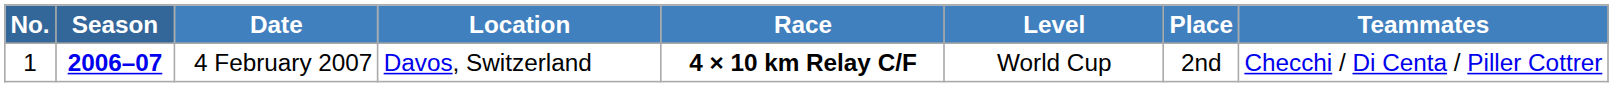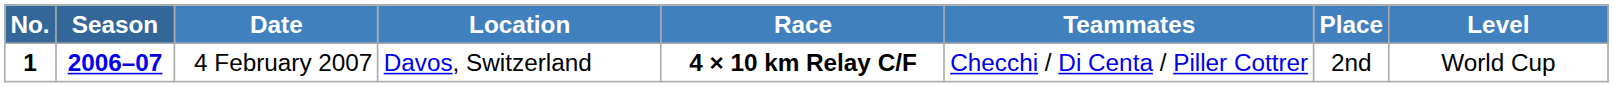columns swapped: (1054, 24) <-> (1423, 24)
(30, 63) normal -> (30, 63) bold
